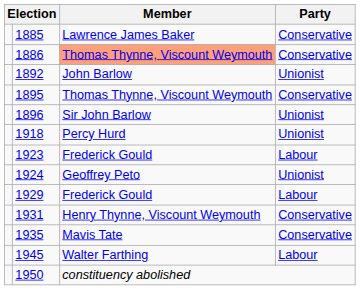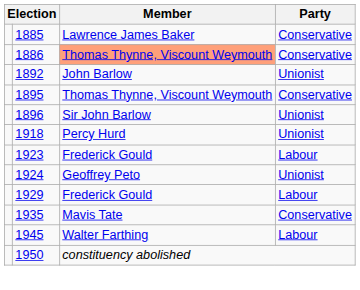- row: (29, 214)
